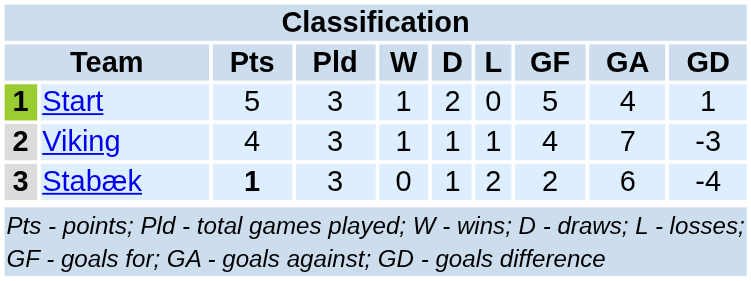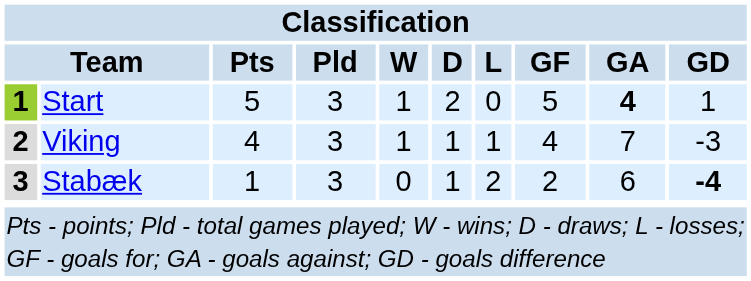(628, 101) normal -> (628, 101) bold
(252, 181) bold -> (252, 181) normal
(708, 181) normal -> (708, 181) bold
